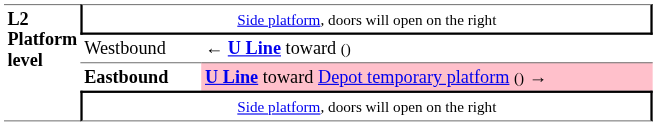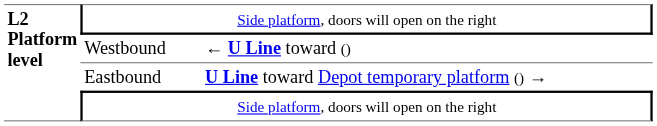(126, 76) bold -> (123, 76) normal
(376, 76) pink background -> (376, 76) no background
